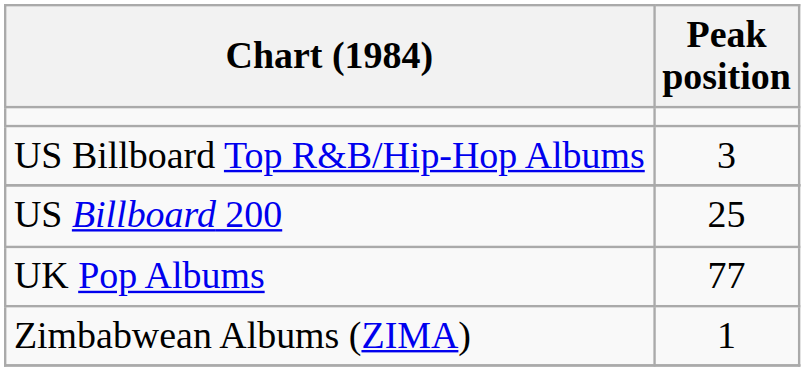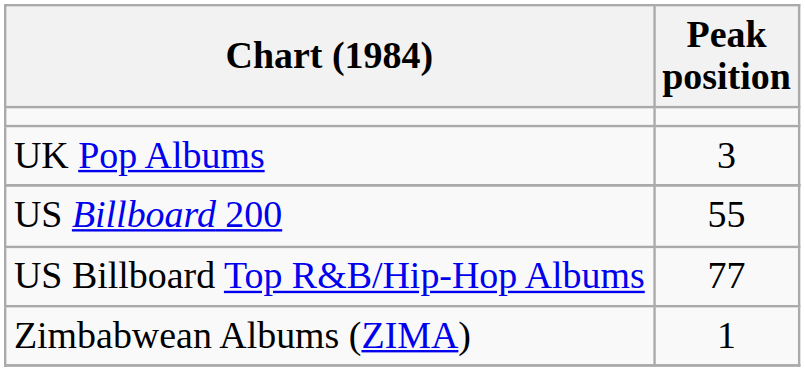(329, 154) US Billboard Top R&B/Hip-Hop Albums -> (139, 154) UK Pop Albums
(727, 214) 25 -> (727, 214) 55
(139, 275) UK Pop Albums -> (329, 275) US Billboard Top R&B/Hip-Hop Albums
